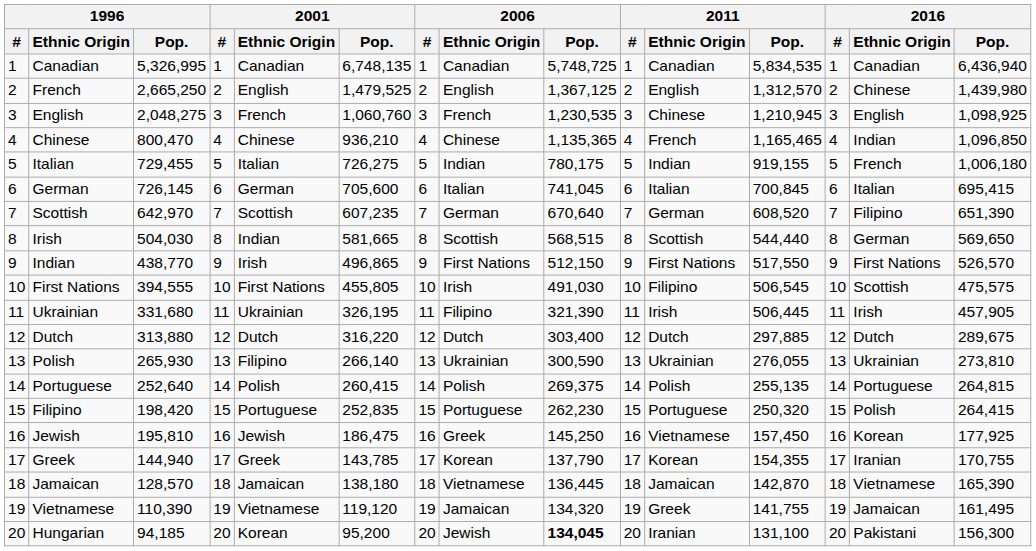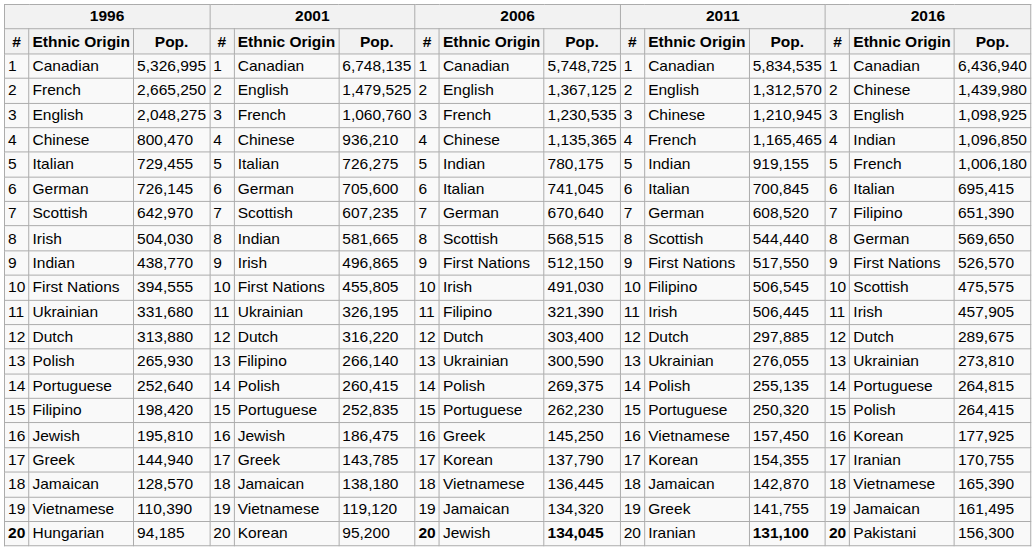(17, 533) normal -> (17, 533) bold
(427, 533) normal -> (427, 533) bold
(781, 533) normal -> (781, 533) bold
(838, 533) normal -> (838, 533) bold
